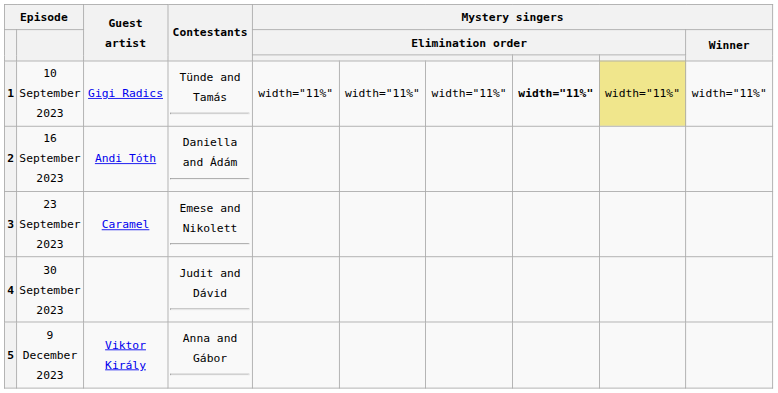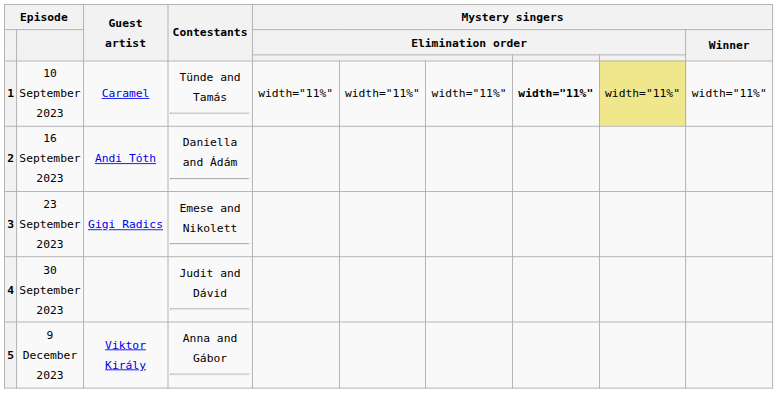(126, 93) Gigi Radics -> (126, 93) Caramel
(126, 224) Caramel -> (126, 224) Gigi Radics
